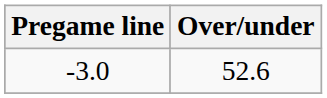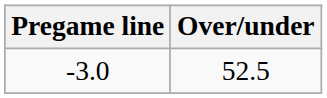(246, 70) 52.6 -> (246, 70) 52.5
